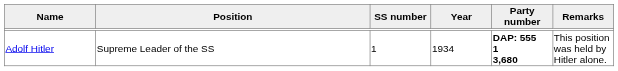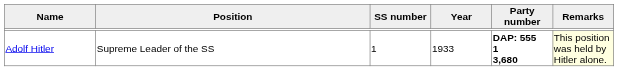(443, 48) 1934 -> (443, 48) 1933
(582, 48) no background -> (582, 48) lightyellow background
